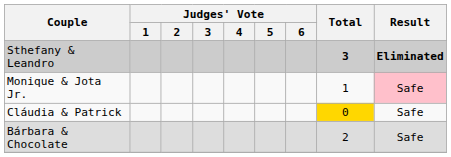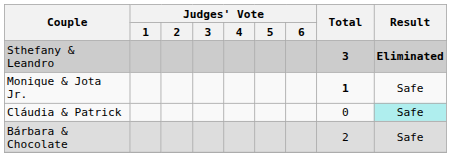(345, 88) normal -> (345, 88) bold
(410, 88) pink background -> (410, 88) no background
(345, 112) gold background -> (345, 112) no background
(410, 112) no background -> (410, 112) paleturquoise background
